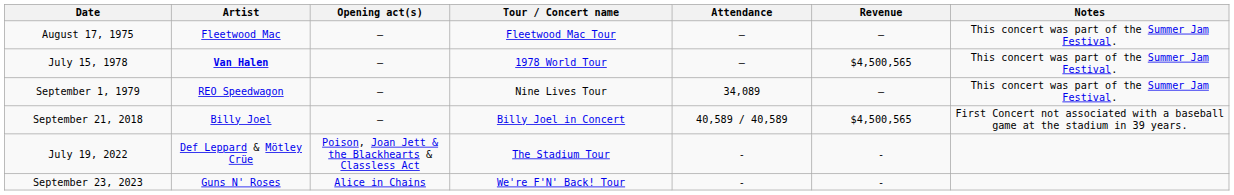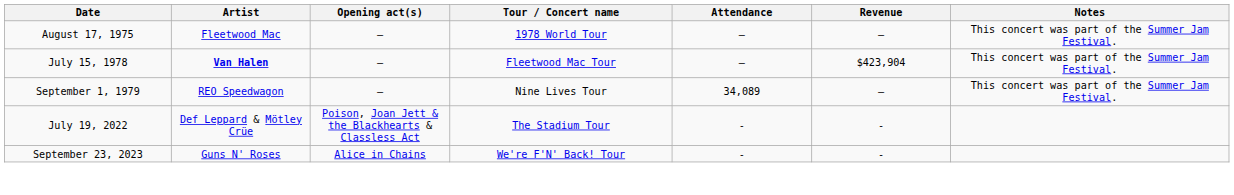(561, 35) Fleetwood Mac Tour -> (561, 35) 1978 World Tour
(561, 63) 1978 World Tour -> (561, 63) Fleetwood Mac Tour
(881, 63) $4,500,565 -> (881, 63) $423,904
- row: (88, 120)
